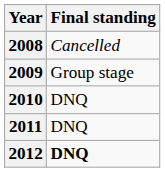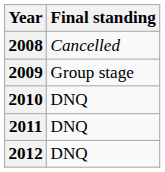(70, 153) bold -> (69, 153) normal
